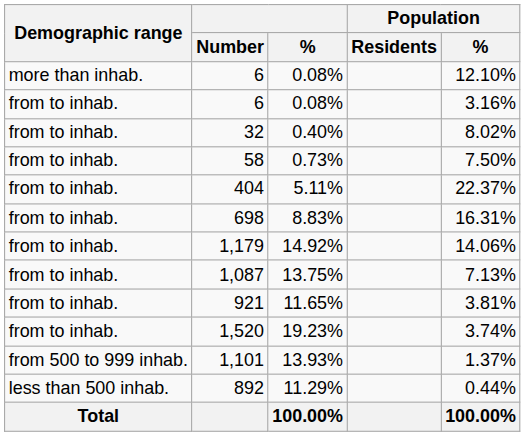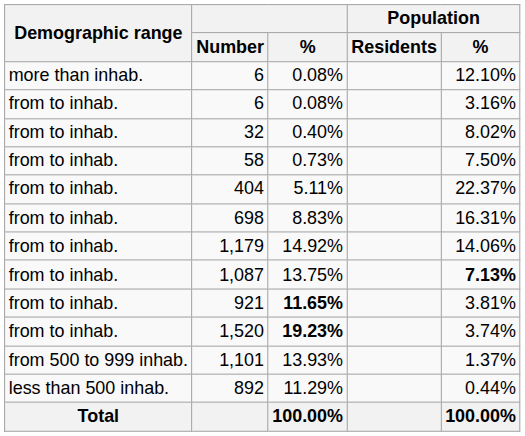(491, 274) normal -> (491, 274) bold
(313, 302) normal -> (313, 302) bold
(313, 331) normal -> (313, 331) bold
